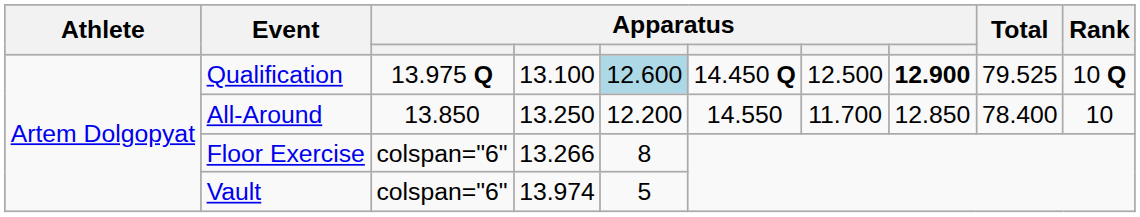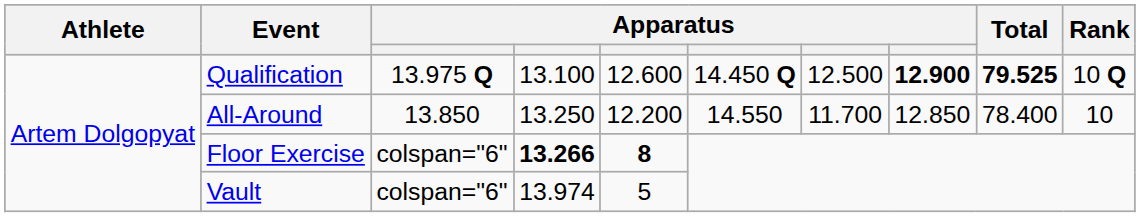(644, 75) lightblue background -> (644, 75) no background
(1020, 75) normal -> (1020, 75) bold
(557, 153) normal -> (557, 153) bold
(644, 153) normal -> (644, 153) bold
